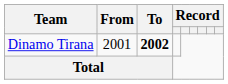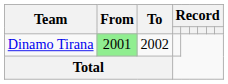(117, 44) no background -> (117, 44) lightgreen background
(155, 44) bold -> (155, 44) normal
